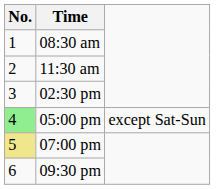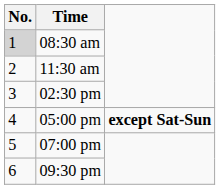(12, 42) no background -> (12, 42) lightgrey background
(12, 119) lightgreen background -> (12, 119) no background
(157, 119) normal -> (160, 119) bold
(12, 145) khaki background -> (12, 145) no background
